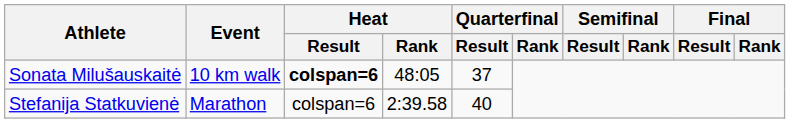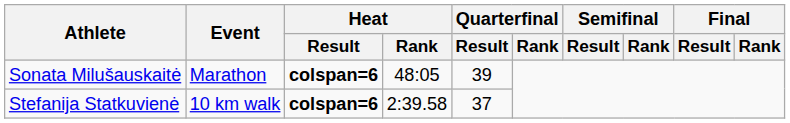(235, 75) 10 km walk -> (228, 75) Marathon
(482, 75) 37 -> (482, 75) 39
(228, 104) Marathon -> (235, 104) 10 km walk
(334, 104) normal -> (334, 104) bold
(482, 104) 40 -> (482, 104) 37
